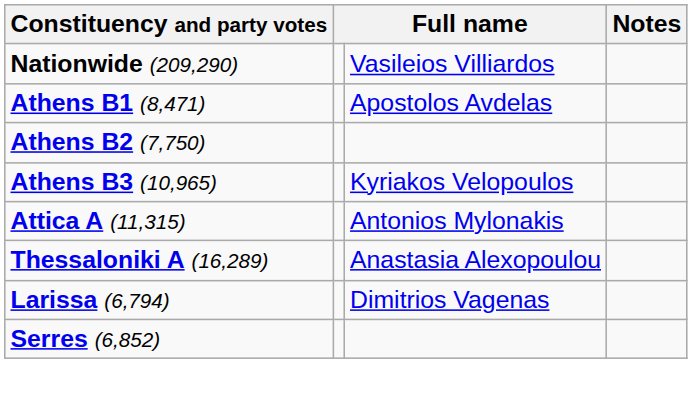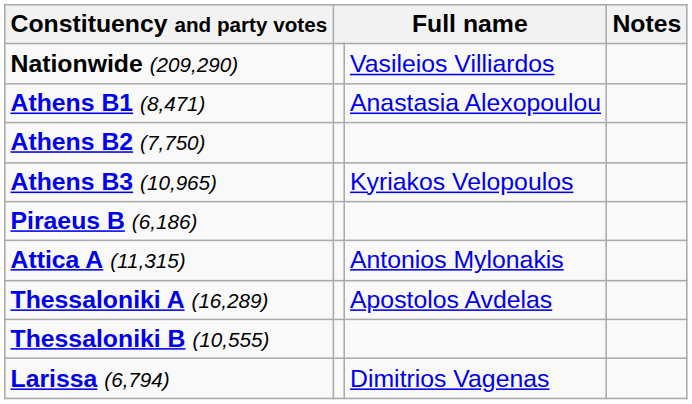(451, 102) Apostolos Avdelas -> (476, 102) Anastasia Alexopoulou
+ row: (104, 220)
(476, 260) Anastasia Alexopoulou -> (451, 299) Apostolos Avdelas
+ row: (140, 338)
- row: (85, 338)
